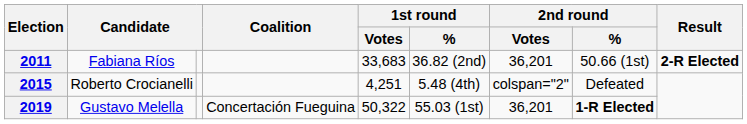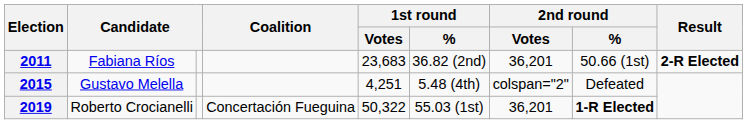(384, 61) 33,683 -> (384, 61) 23,683
(132, 84) Roberto Crocianelli -> (132, 84) Gustavo Melella
(132, 107) Gustavo Melella -> (132, 107) Roberto Crocianelli
